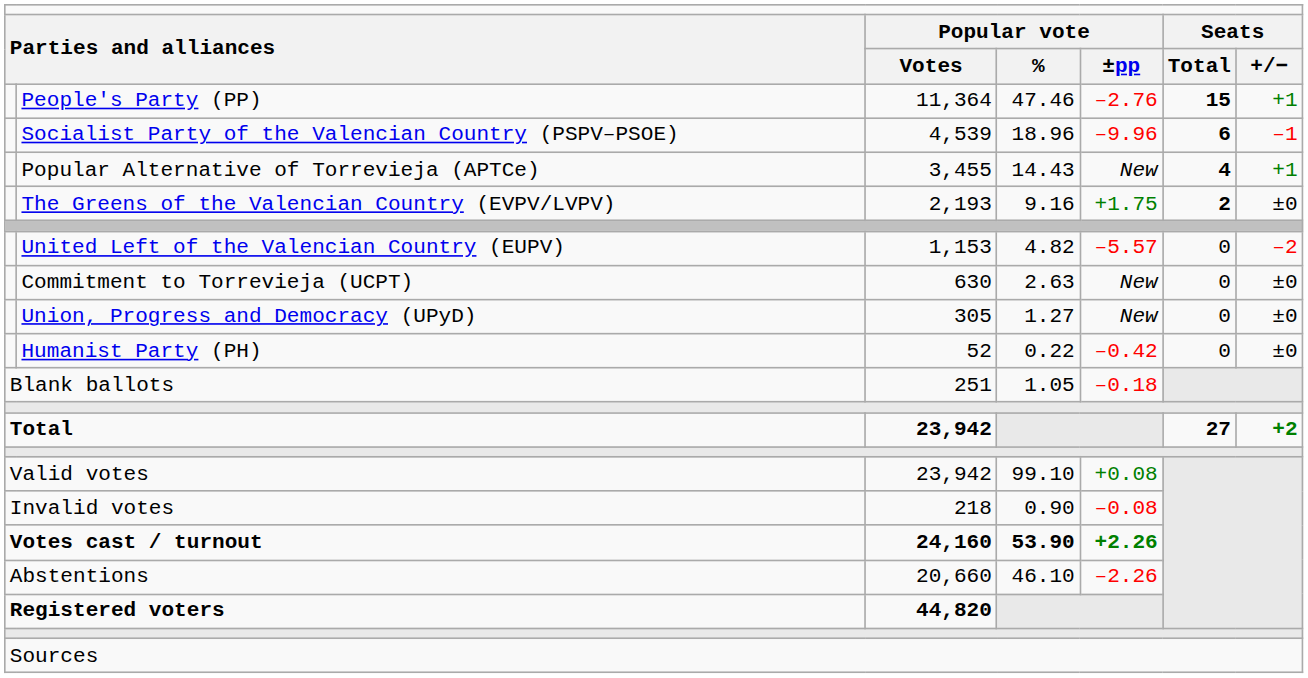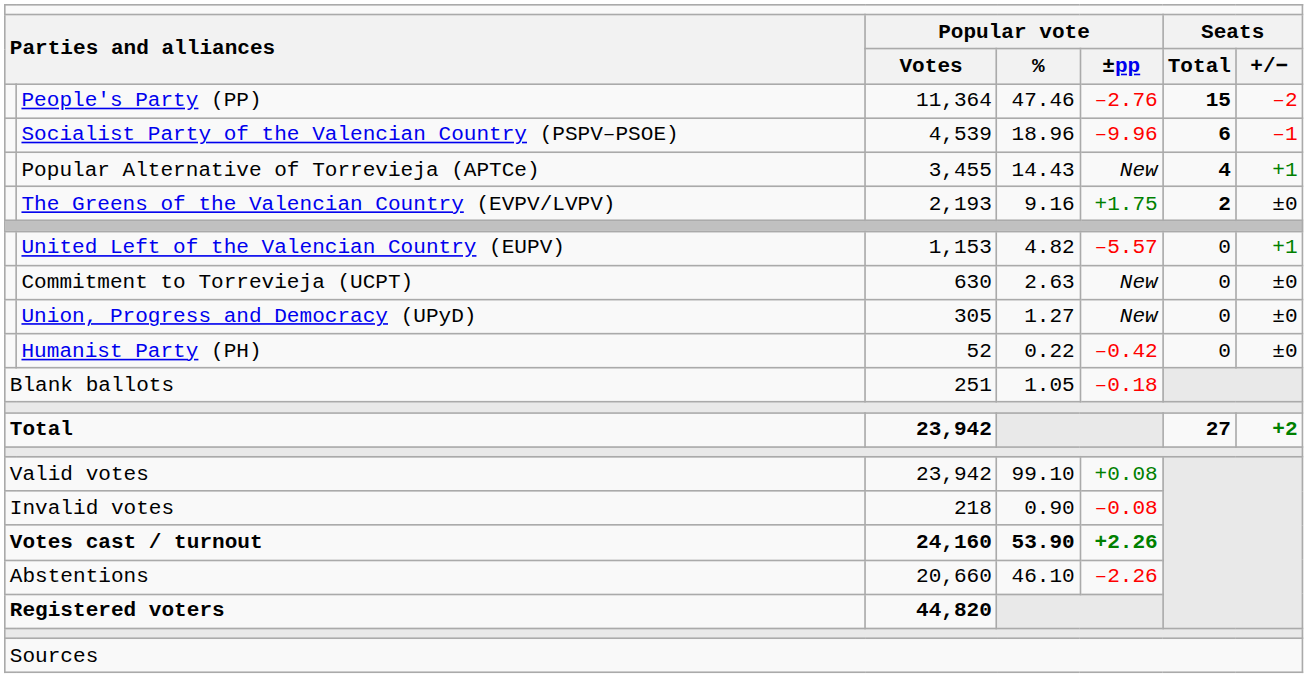(1285, 101) +1 -> (1285, 101) –2
(1285, 248) –2 -> (1285, 248) +1
